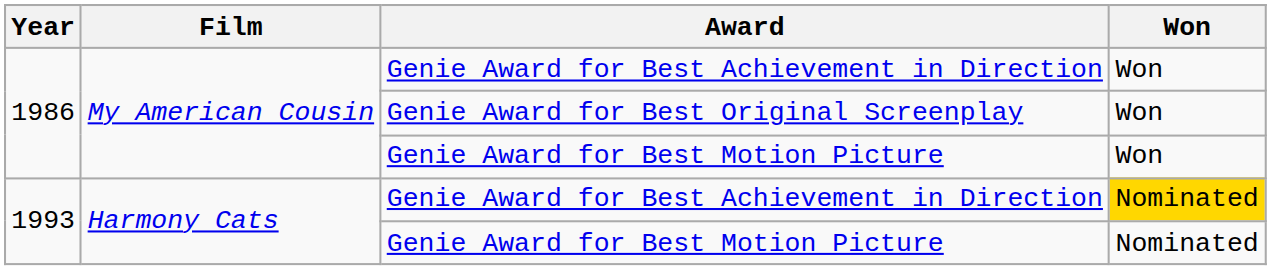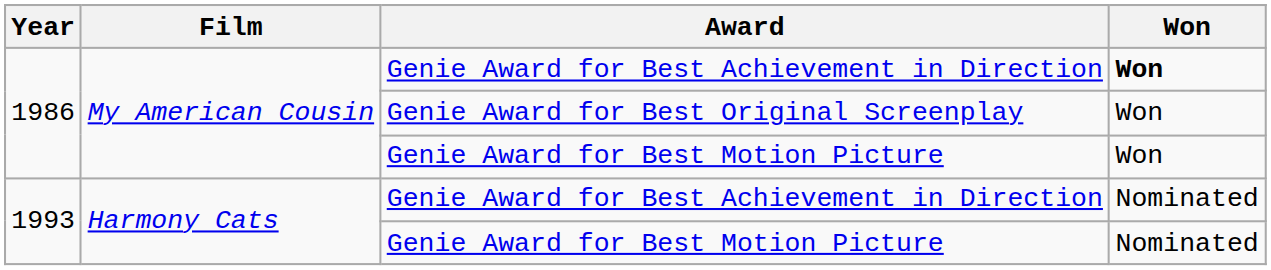(1139, 70) normal -> (1139, 70) bold
(1187, 200) gold background -> (1187, 200) no background
